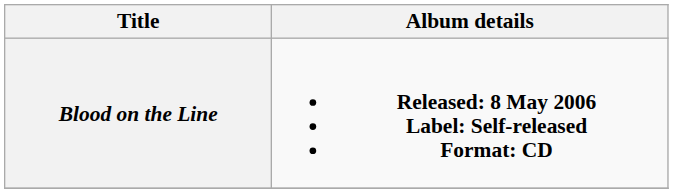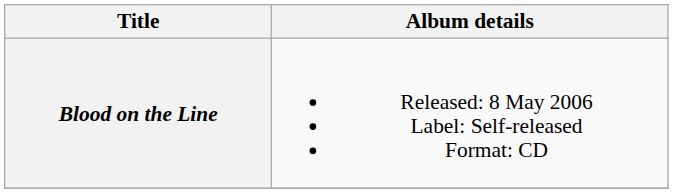(470, 125) bold -> (470, 125) normal
